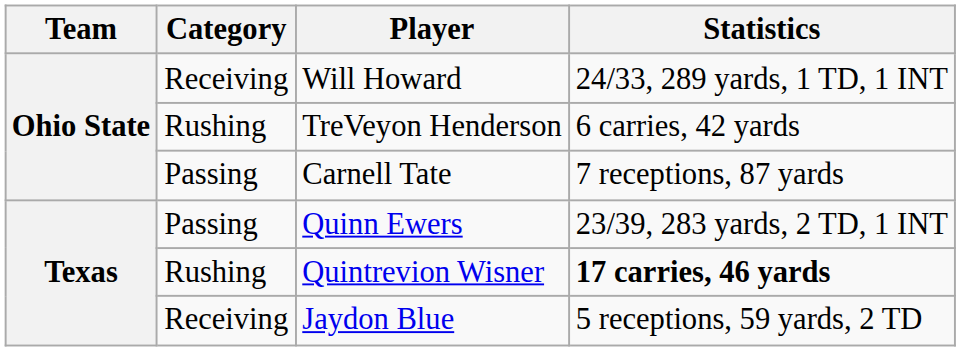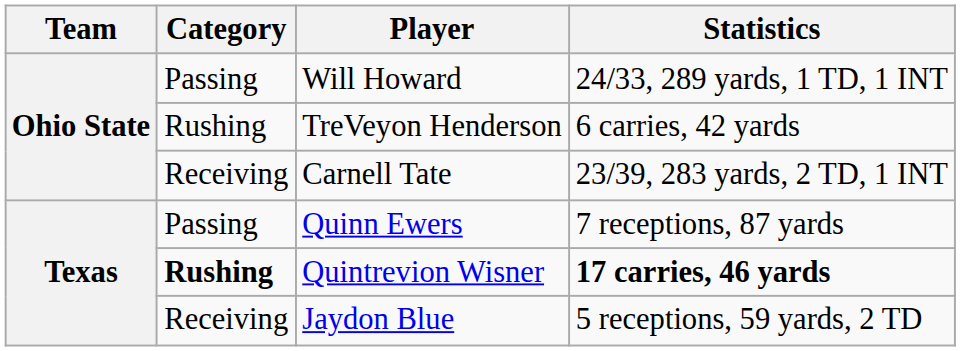(226, 77) Receiving -> (211, 77) Passing
(211, 174) Passing -> (226, 174) Receiving
(710, 174) 7 receptions, 87 yards -> (762, 174) 23/39, 283 yards, 2 TD, 1 INT
(762, 223) 23/39, 283 yards, 2 TD, 1 INT -> (710, 223) 7 receptions, 87 yards
(215, 271) normal -> (219, 271) bold
